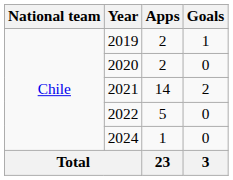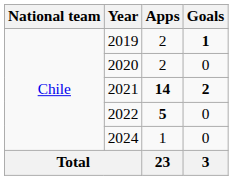(205, 41) normal -> (205, 41) bold
(163, 89) normal -> (163, 89) bold
(205, 89) normal -> (205, 89) bold
(163, 114) normal -> (163, 114) bold
